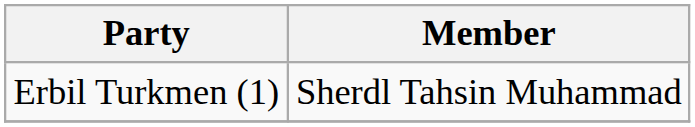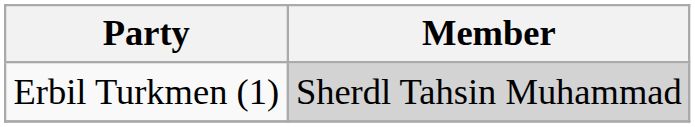(489, 91) no background -> (489, 91) lightgrey background
